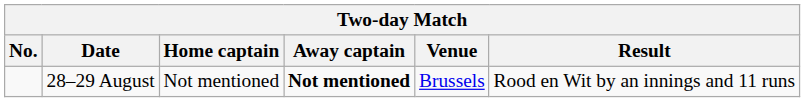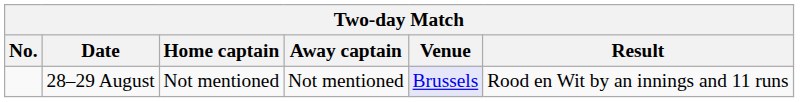(349, 81) bold -> (346, 81) normal
(452, 81) no background -> (445, 81) lavender background
